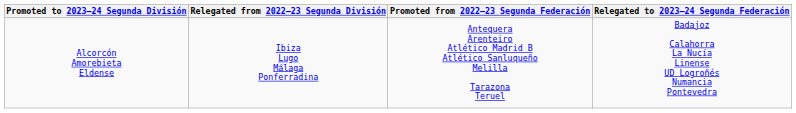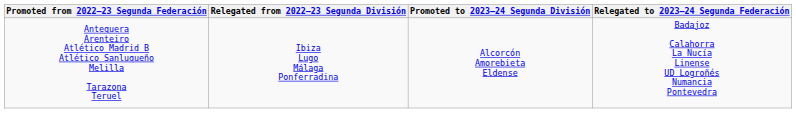columns swapped: (490, 11) <-> (96, 11)
